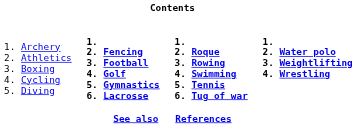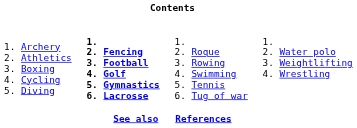(205, 68) bold -> (205, 68) normal
(302, 58) bold -> (302, 58) normal
